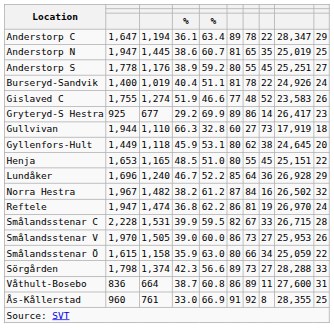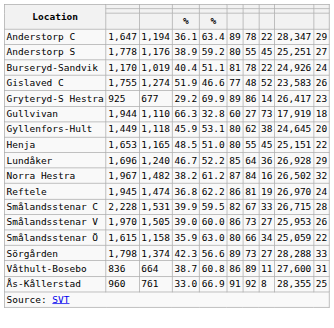- row: (41, 52)
(123, 83) 1,400 -> (123, 68) 1,170
(123, 207) 1,947 -> (123, 191) 1,945
